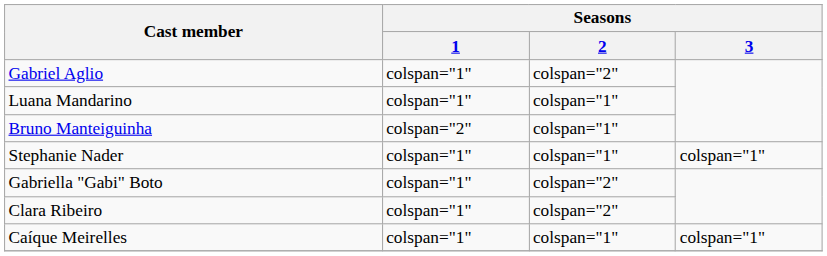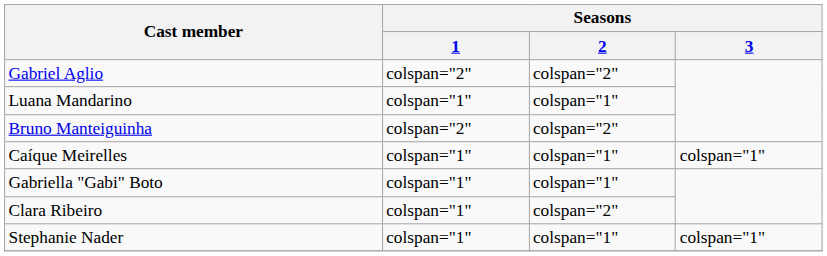(429, 73) colspan="1" -> (429, 73) colspan="2"
(576, 127) colspan="1" -> (576, 127) colspan="2"
rows swapped: (68, 237) <-> (66, 155)
(576, 182) colspan="2" -> (576, 182) colspan="1"
